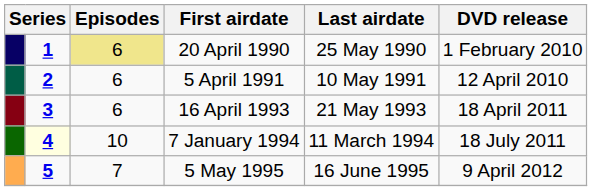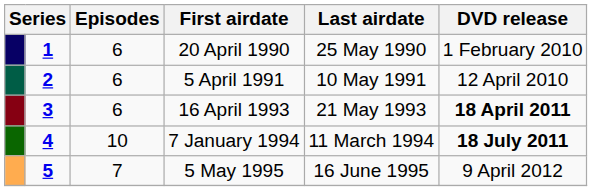(117, 49) khaki background -> (117, 49) no background
(513, 110) normal -> (513, 110) bold
(48, 140) lightyellow background -> (48, 140) no background
(513, 140) normal -> (513, 140) bold
